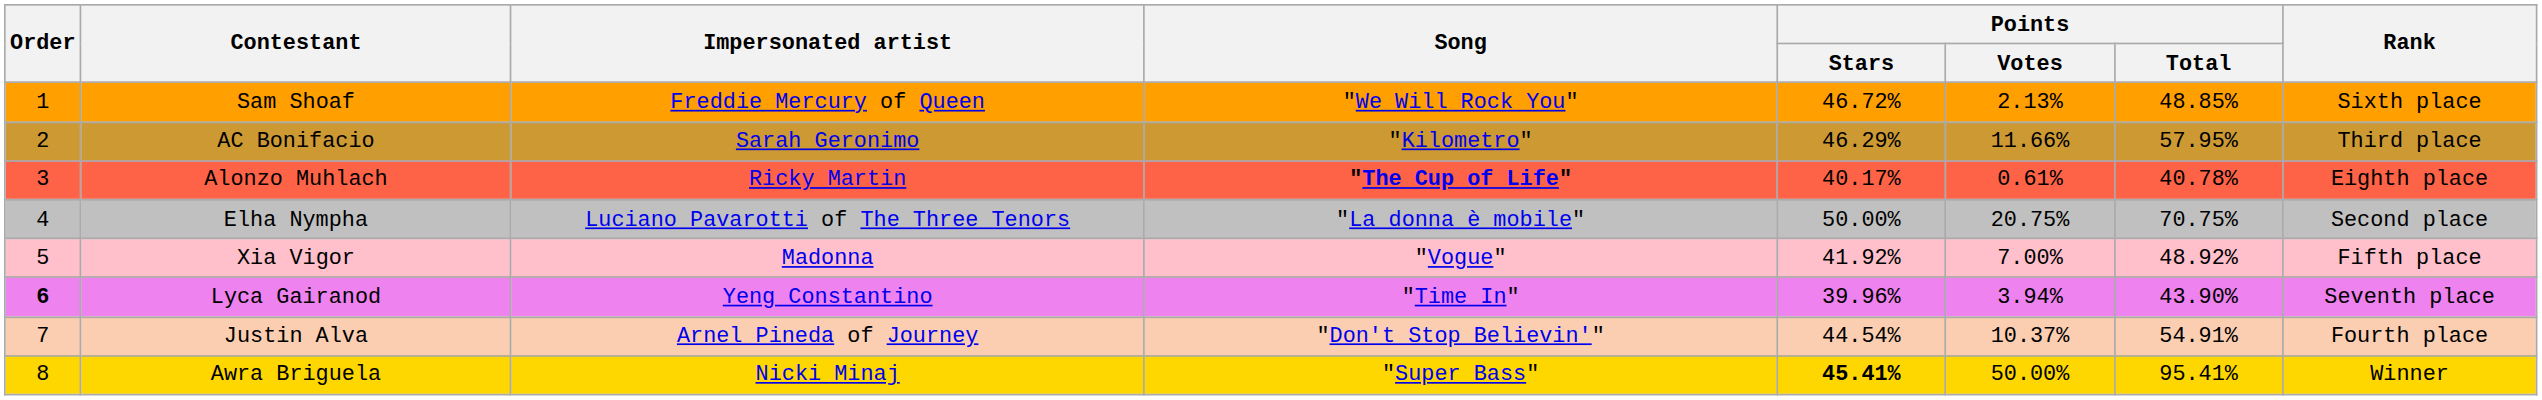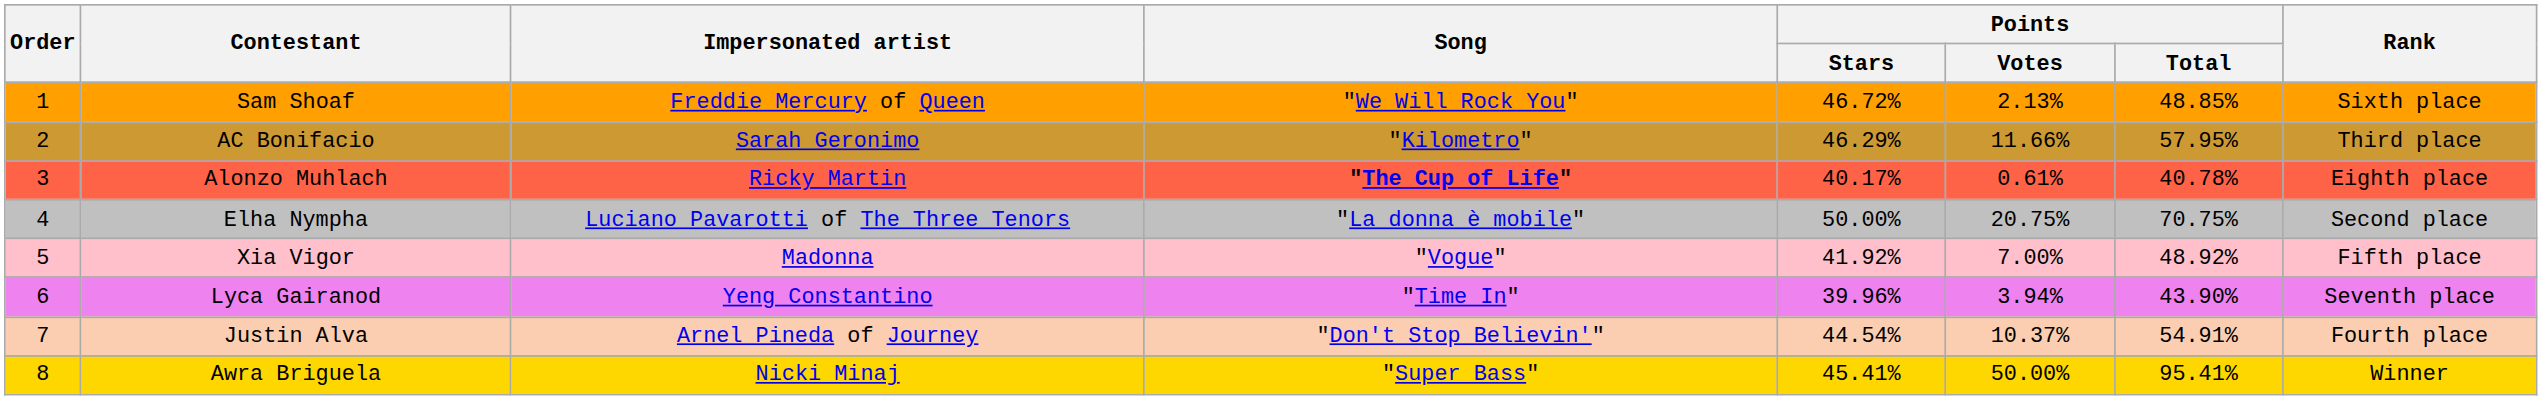(43, 297) bold -> (43, 297) normal
(1861, 375) bold -> (1861, 375) normal
